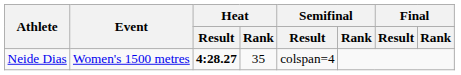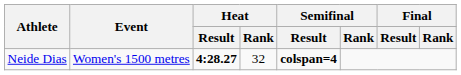(258, 59) 35 -> (258, 59) 32
(307, 59) normal -> (309, 59) bold
